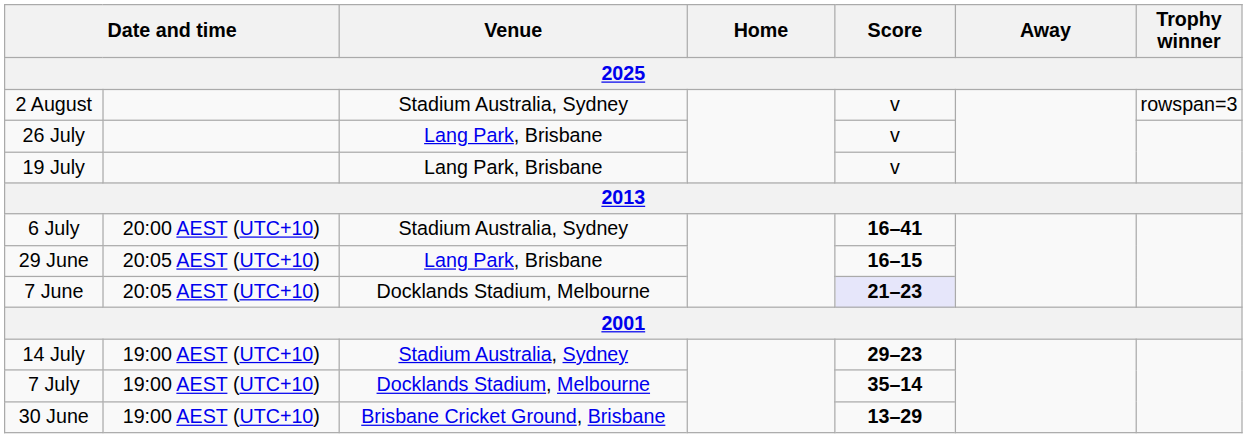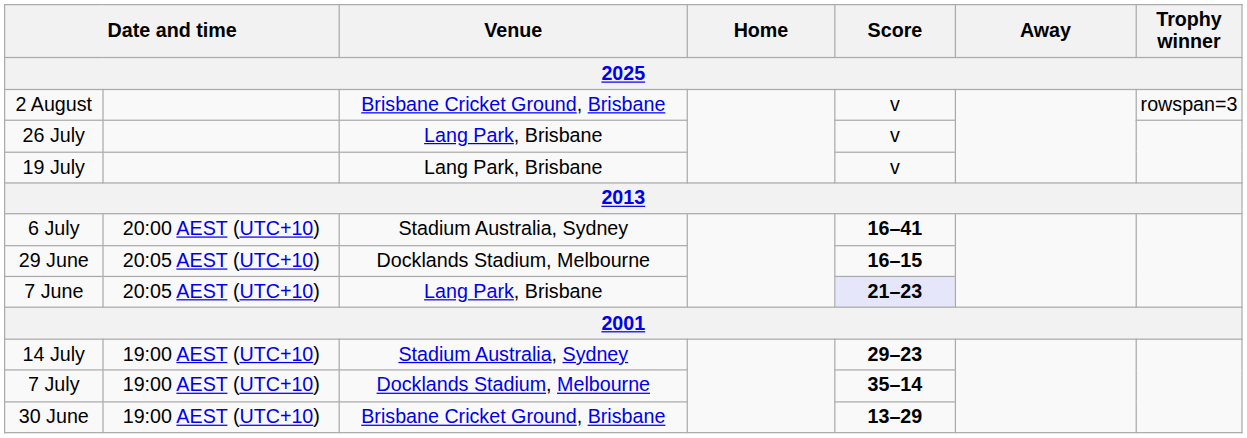(513, 104) Stadium Australia, Sydney -> (513, 104) Brisbane Cricket Ground, Brisbane
(513, 260) Lang Park, Brisbane -> (513, 260) Docklands Stadium, Melbourne
(513, 291) Docklands Stadium, Melbourne -> (513, 291) Lang Park, Brisbane
